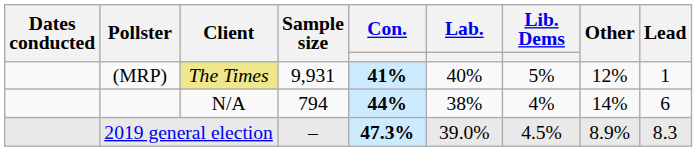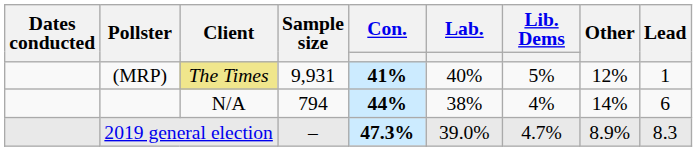(542, 132) 4.5% -> (542, 132) 4.7%
